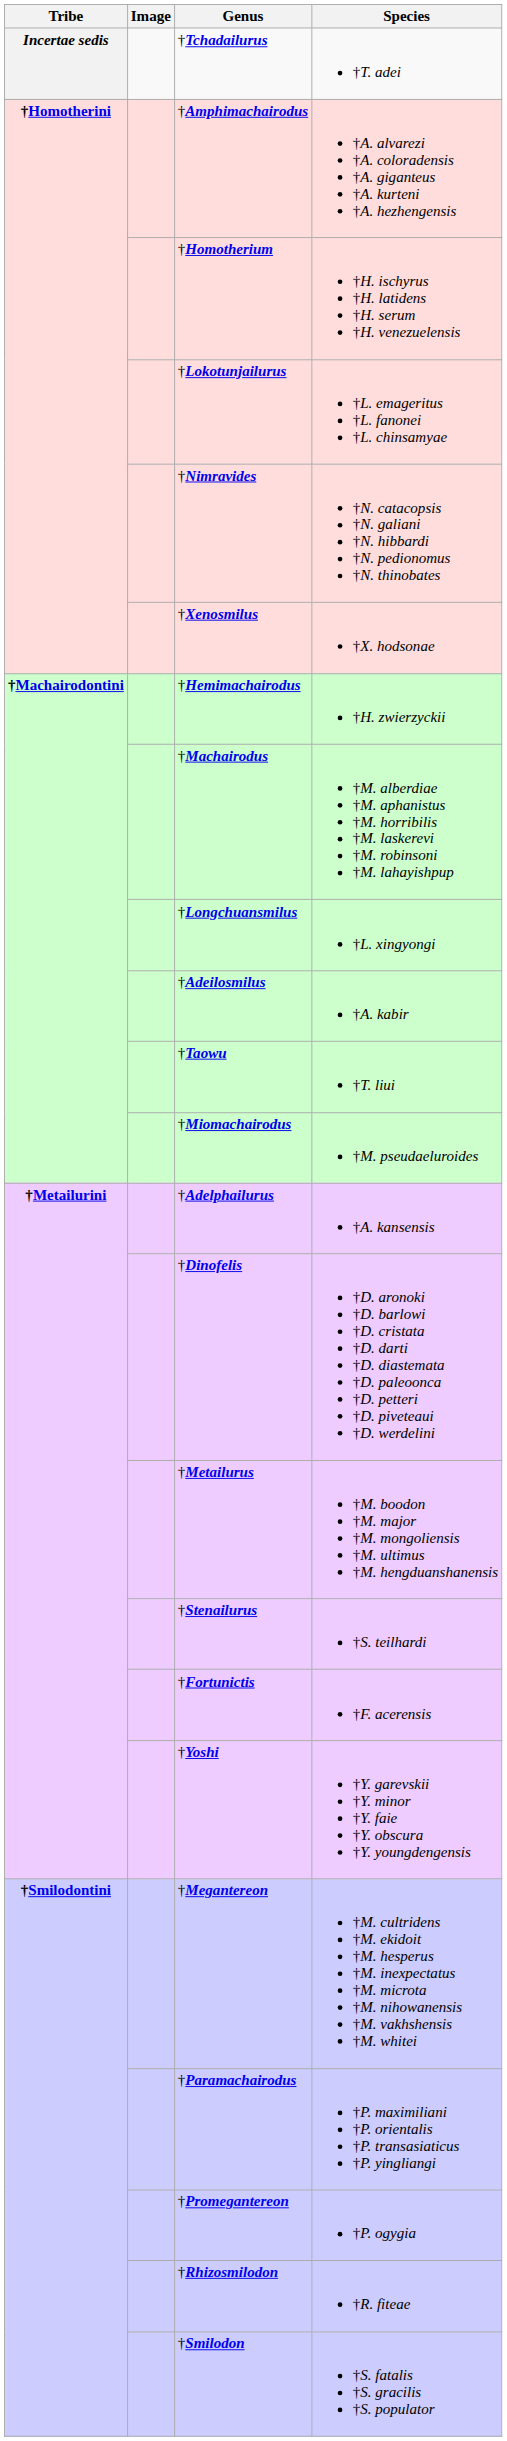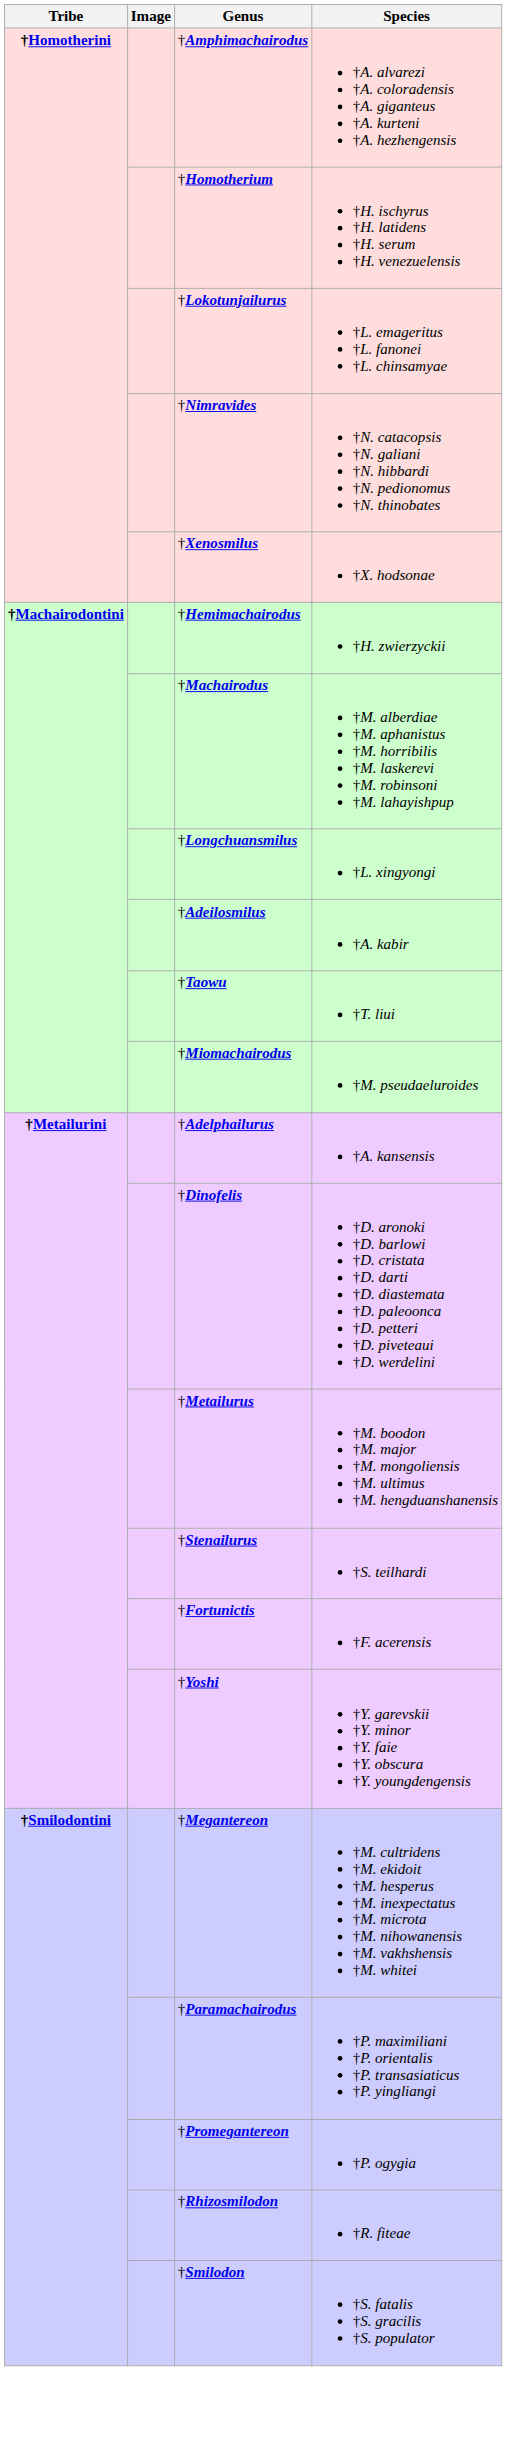- row: (223, 40)
